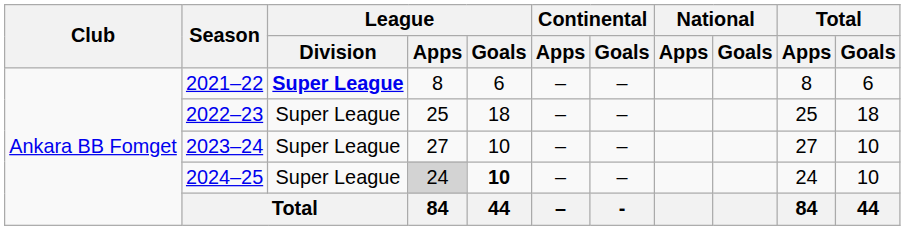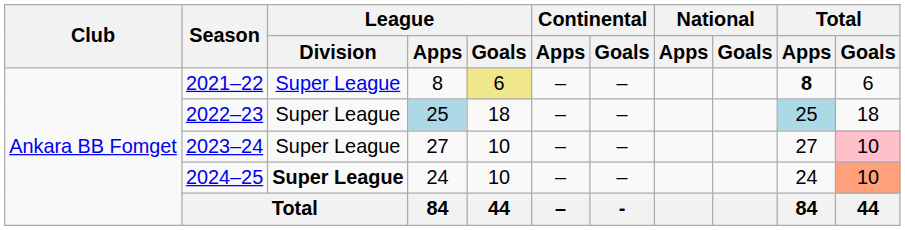(338, 83) bold -> (338, 83) normal
(499, 83) no background -> (499, 83) khaki background
(807, 83) normal -> (807, 83) bold
(437, 114) no background -> (437, 114) lightblue background
(807, 114) no background -> (807, 114) lightblue background
(868, 146) no background -> (868, 146) pink background
(338, 177) normal -> (338, 177) bold
(437, 177) lightgrey background -> (437, 177) no background
(499, 177) bold -> (499, 177) normal
(868, 177) no background -> (868, 177) lightsalmon background
